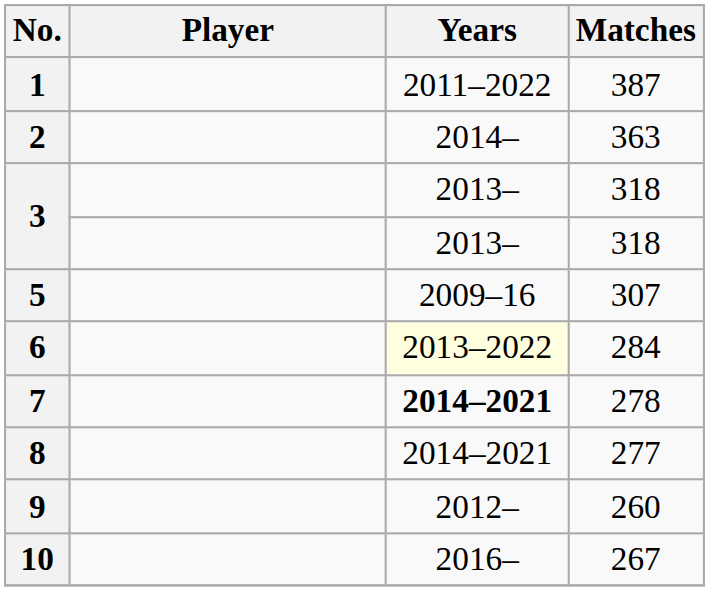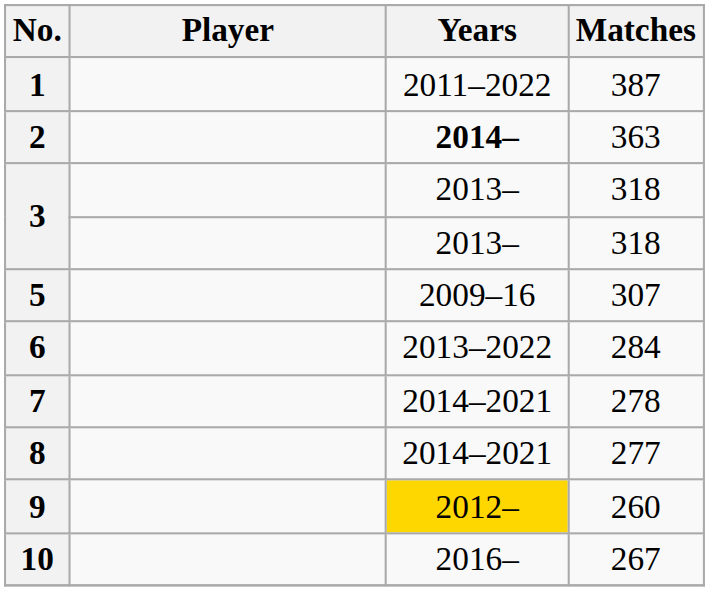(477, 136) normal -> (477, 136) bold
(477, 347) lightyellow background -> (477, 347) no background
(477, 400) bold -> (477, 400) normal
(477, 505) no background -> (477, 505) gold background
